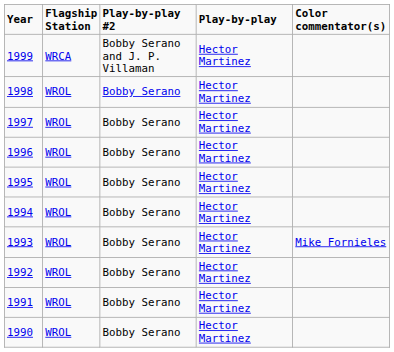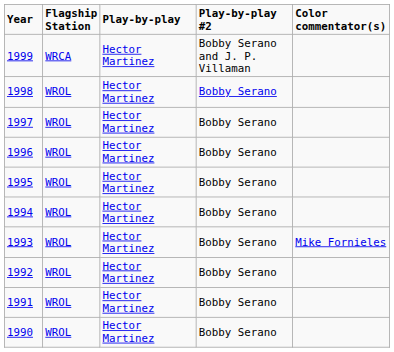columns swapped: (238, 19) <-> (141, 19)
